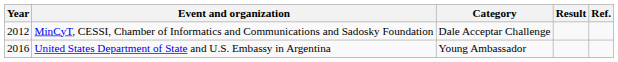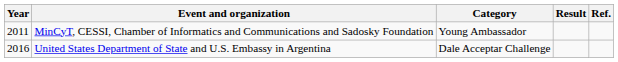(18, 31) 2012 -> (18, 31) 2011
(495, 31) Dale Acceptar Challenge -> (482, 31) Young Ambassador
(482, 48) Young Ambassador -> (495, 48) Dale Acceptar Challenge
